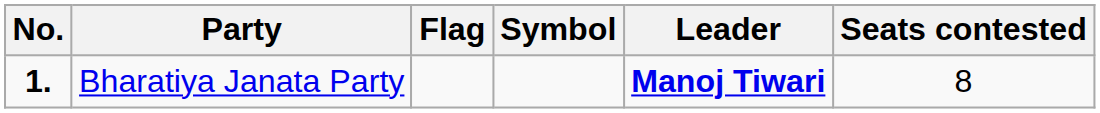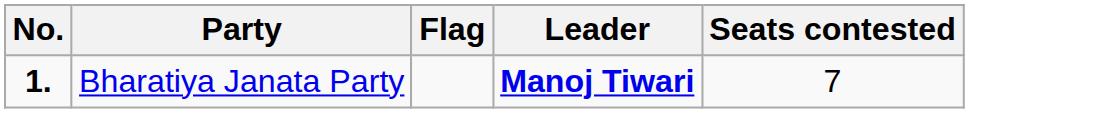- column: (558, 30)
(964, 81) 8 -> (833, 81) 7
